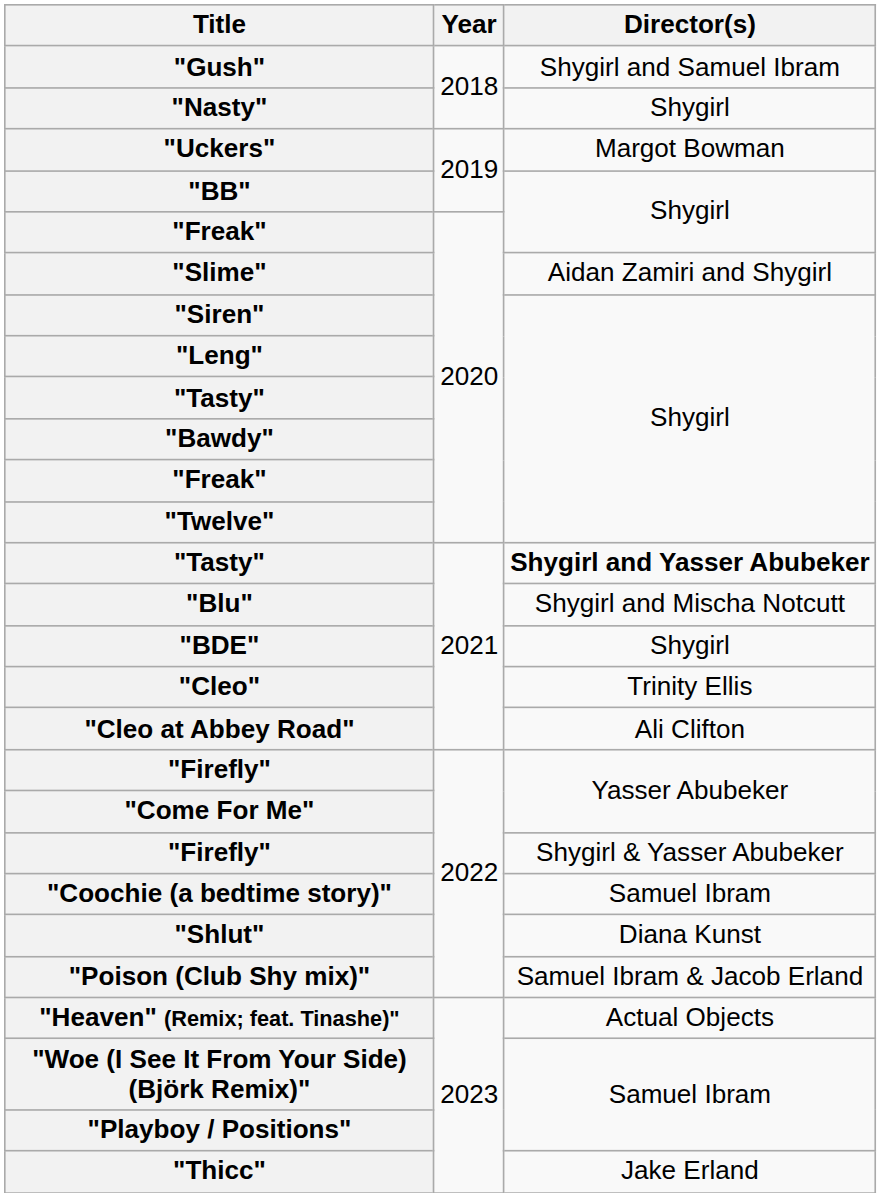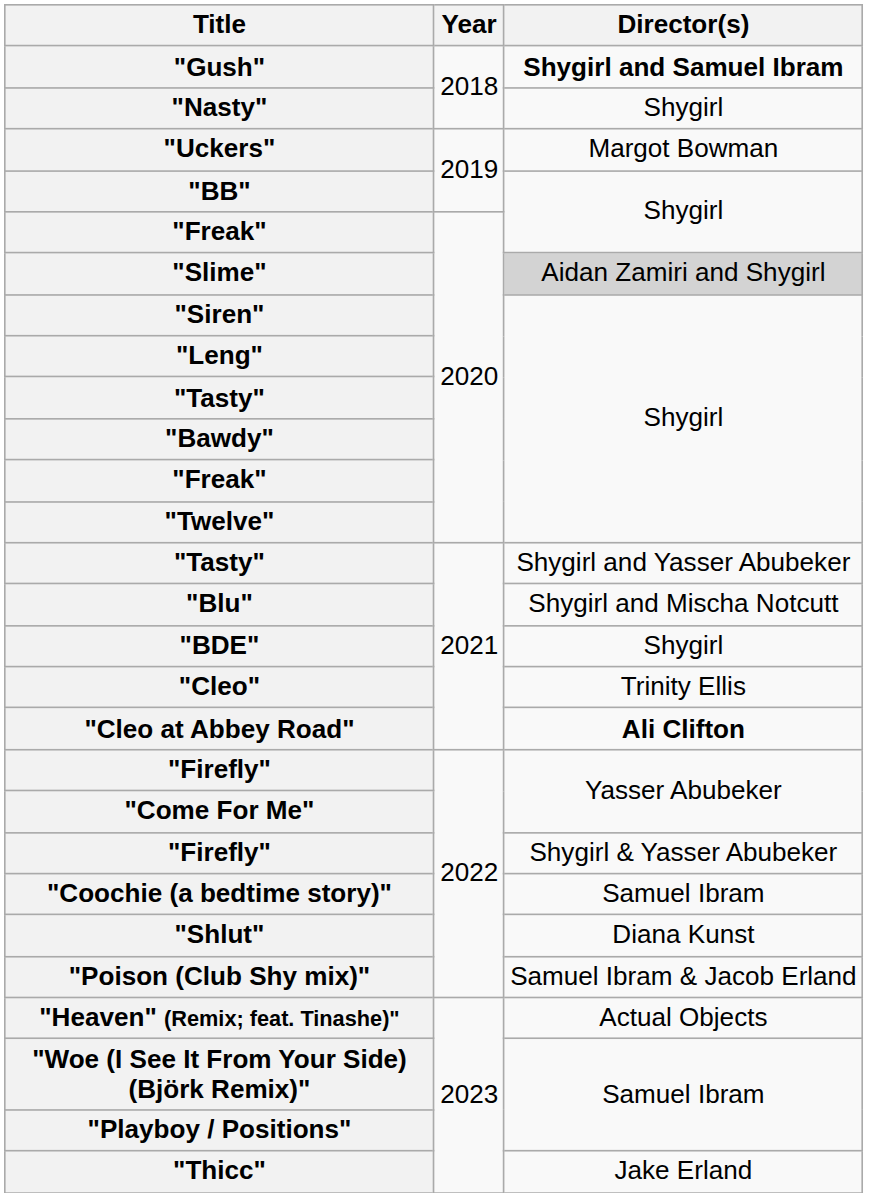(690, 66) normal -> (683, 66) bold
(690, 273) no background -> (683, 273) lightgrey background
(690, 562) bold -> (683, 562) normal
(690, 728) normal -> (683, 728) bold
